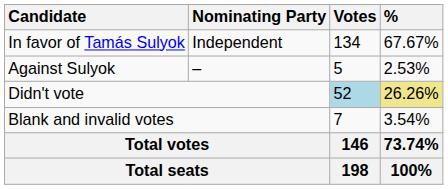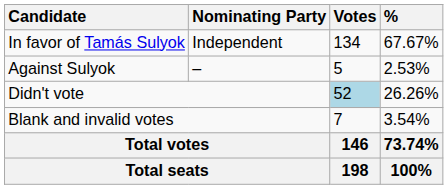(411, 94) khaki background -> (411, 94) no background
